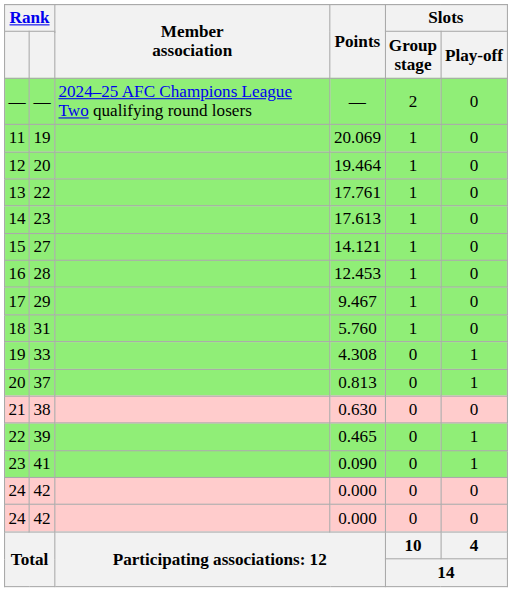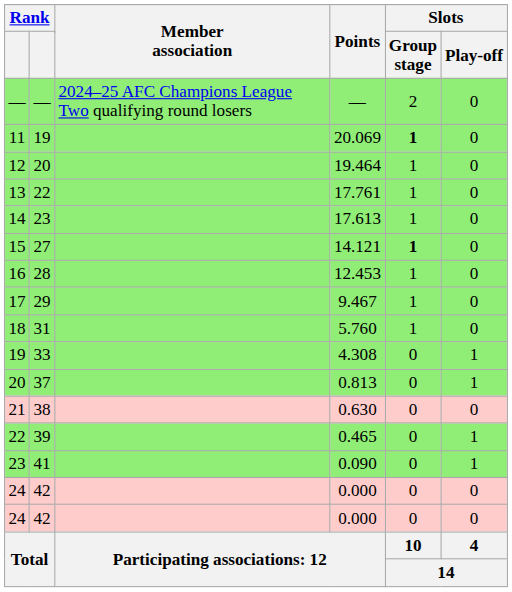(413, 138) normal -> (413, 138) bold
(413, 246) normal -> (413, 246) bold
